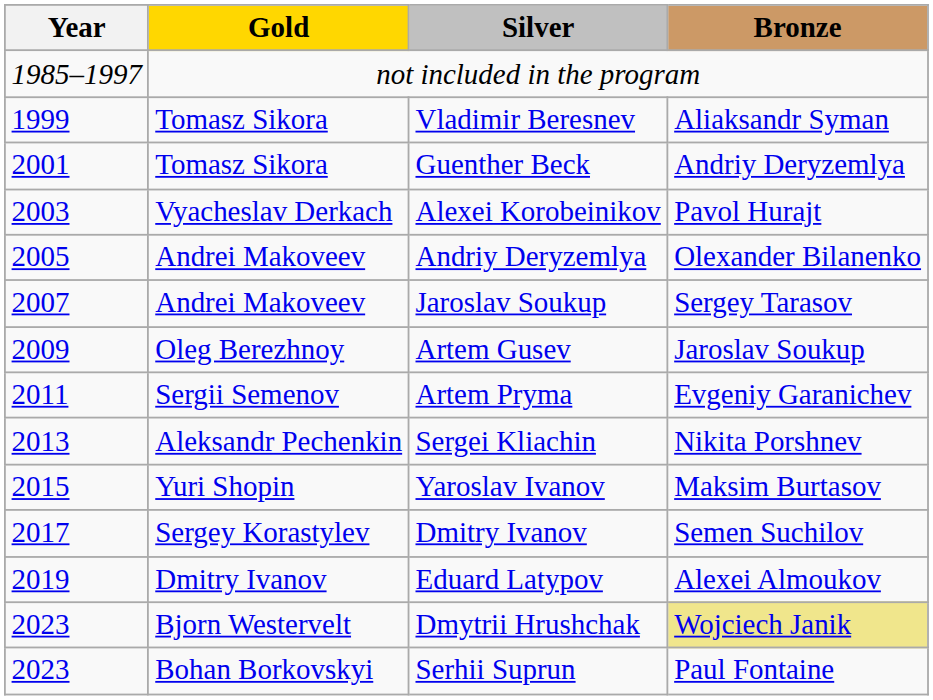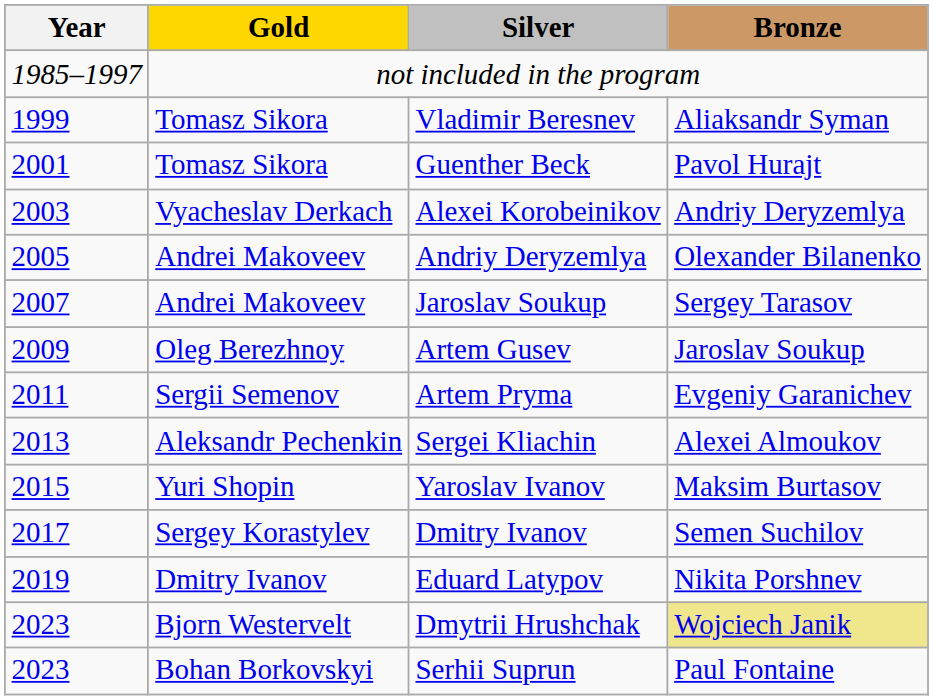(790, 165) Andriy Deryzemlya -> (748, 165) Pavol Hurajt
(748, 211) Pavol Hurajt -> (790, 211) Andriy Deryzemlya
(768, 440) Nikita Porshnev -> (778, 440) Alexei Almoukov
(778, 578) Alexei Almoukov -> (768, 578) Nikita Porshnev
